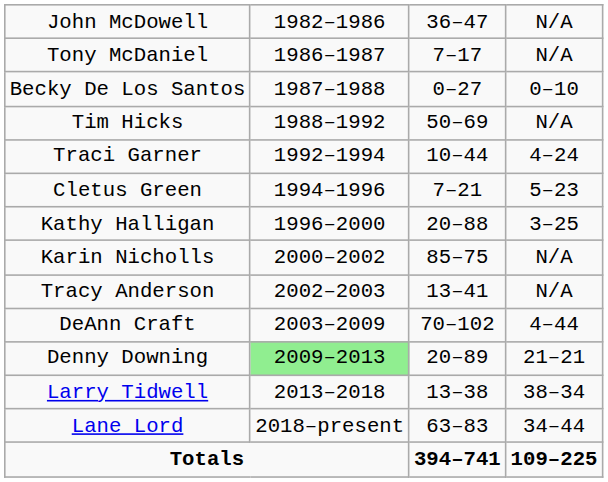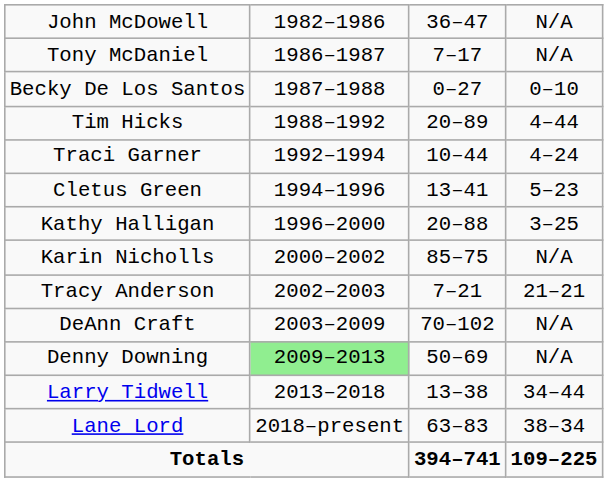(457, 123) 50–69 -> (457, 123) 20–89
(554, 123) N/A -> (554, 123) 4–44
(457, 190) 7–21 -> (457, 190) 13–41
(457, 291) 13–41 -> (457, 291) 7–21
(554, 291) N/A -> (554, 291) 21–21
(554, 325) 4–44 -> (554, 325) N/A
(457, 359) 20–89 -> (457, 359) 50–69
(554, 359) 21–21 -> (554, 359) N/A
(554, 392) 38–34 -> (554, 392) 34–44
(554, 426) 34–44 -> (554, 426) 38–34
